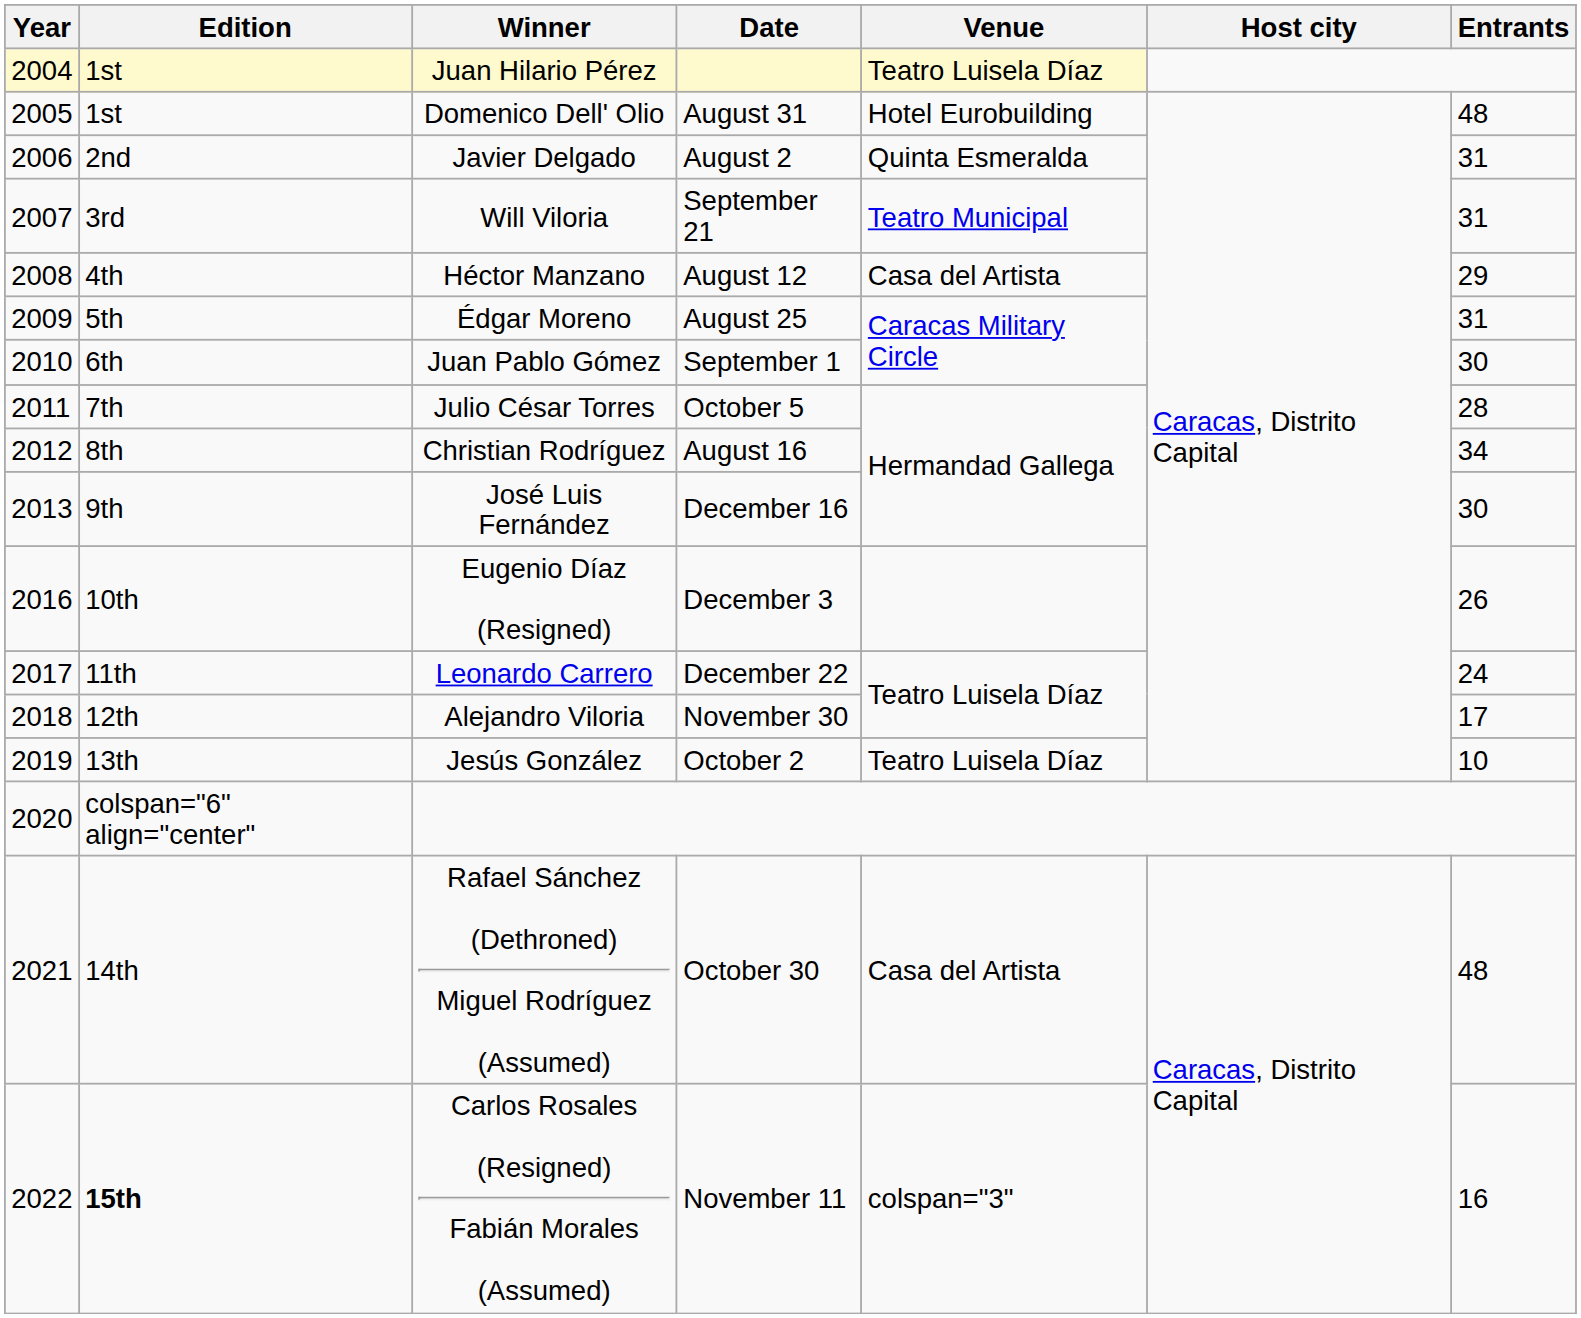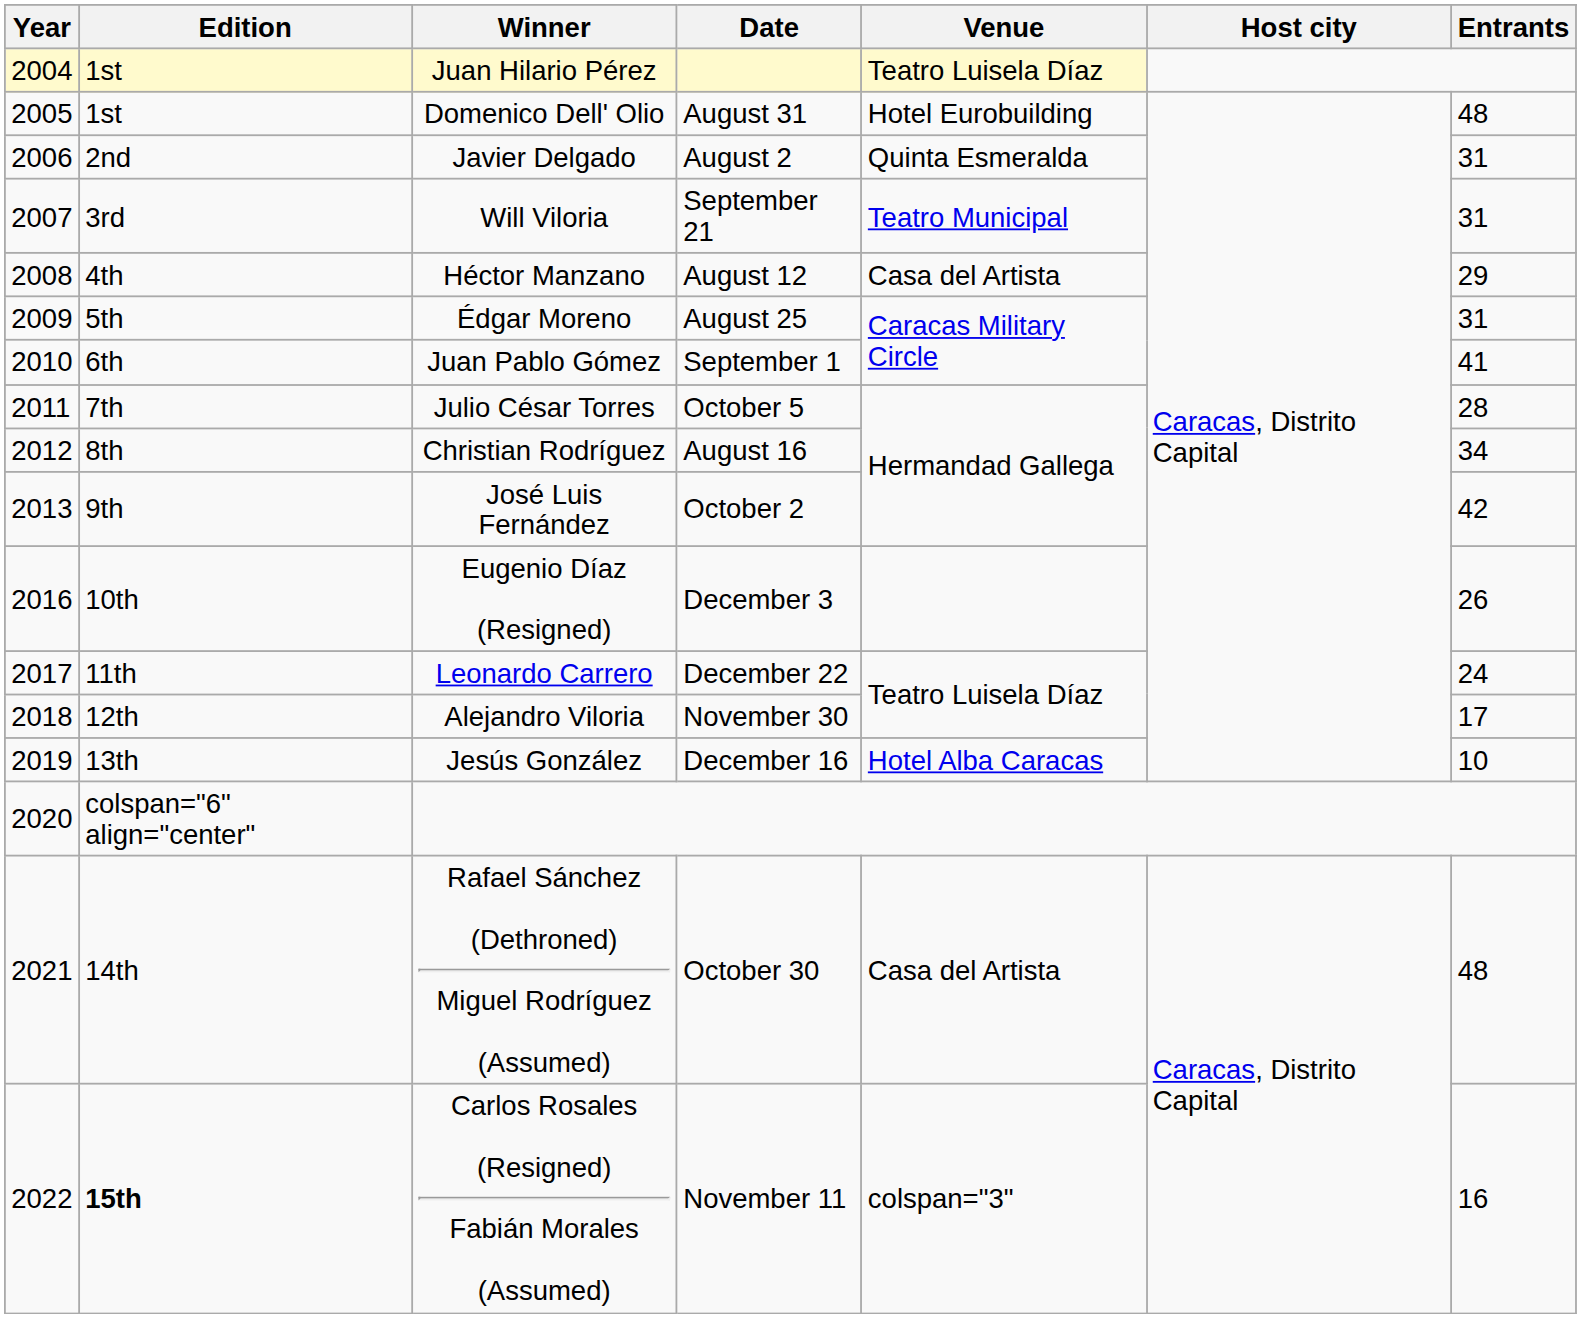(1473, 363) 30 -> (1473, 363) 41
(766, 509) December 16 -> (744, 509) October 2
(1473, 509) 30 -> (1473, 509) 42
(744, 760) October 2 -> (766, 760) December 16
(986, 760) Teatro Luisela Díaz -> (986, 760) Hotel Alba Caracas
